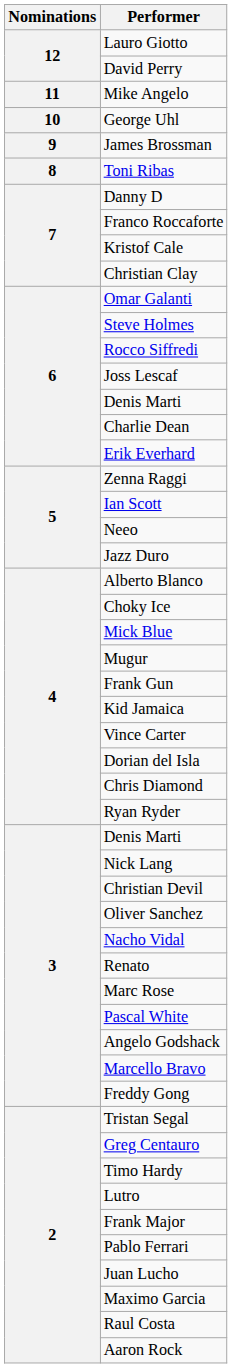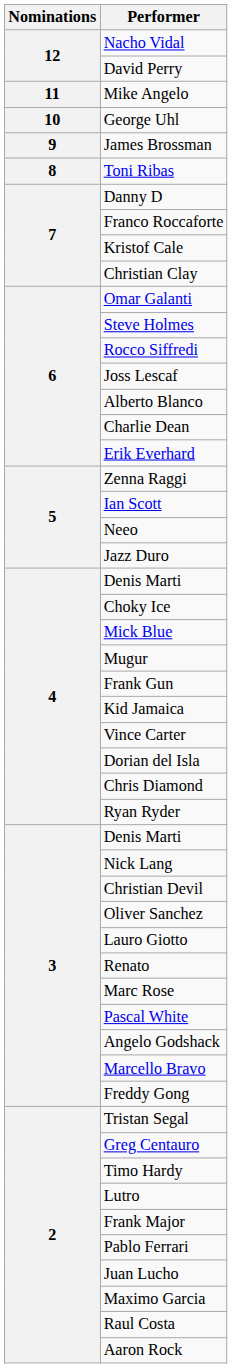(146, 42) Lauro Giotto -> (144, 42) Nacho Vidal
(142, 401) Denis Marti -> (153, 401) Alberto Blanco
(153, 581) Alberto Blanco -> (142, 581) Denis Marti
(144, 939) Nacho Vidal -> (146, 939) Lauro Giotto
